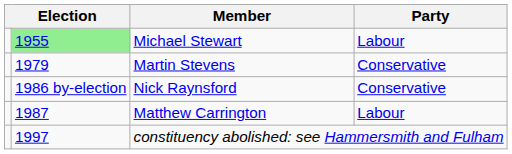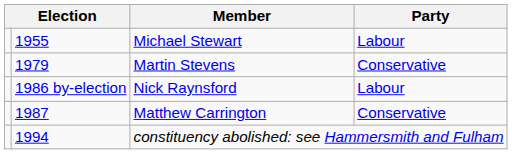(32, 40) lightgreen background -> (32, 40) no background
(402, 88) Conservative -> (381, 88) Labour
(381, 112) Labour -> (402, 112) Conservative
(32, 137) 1997 -> (32, 137) 1994
